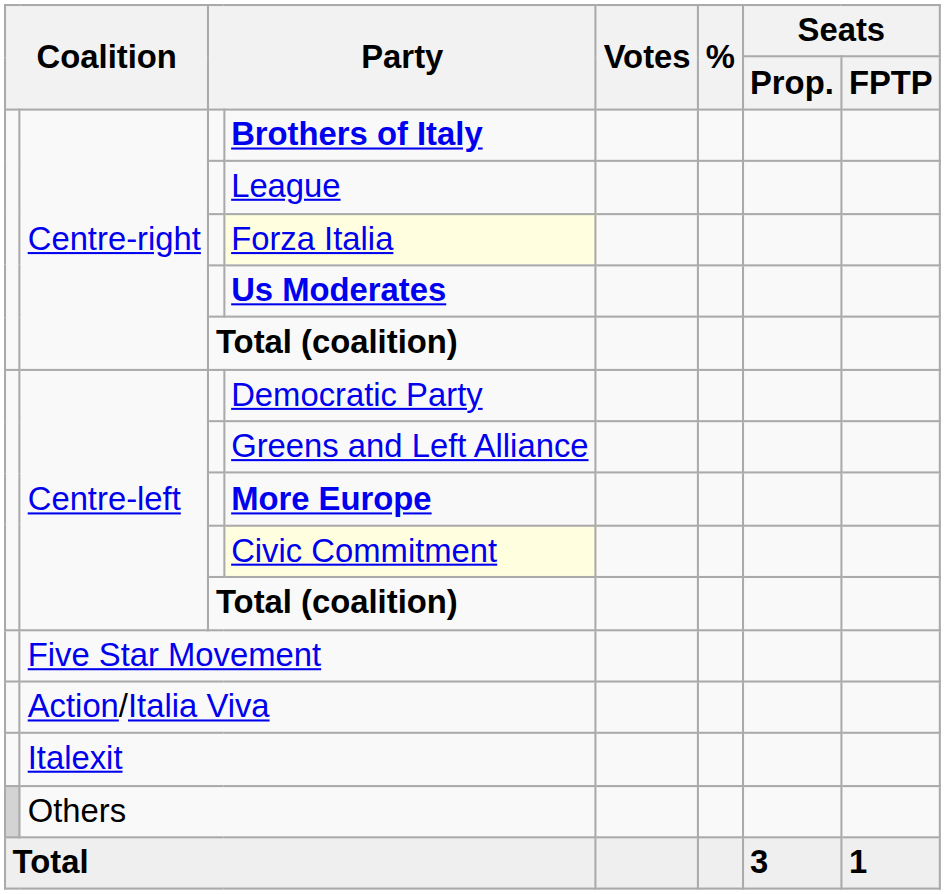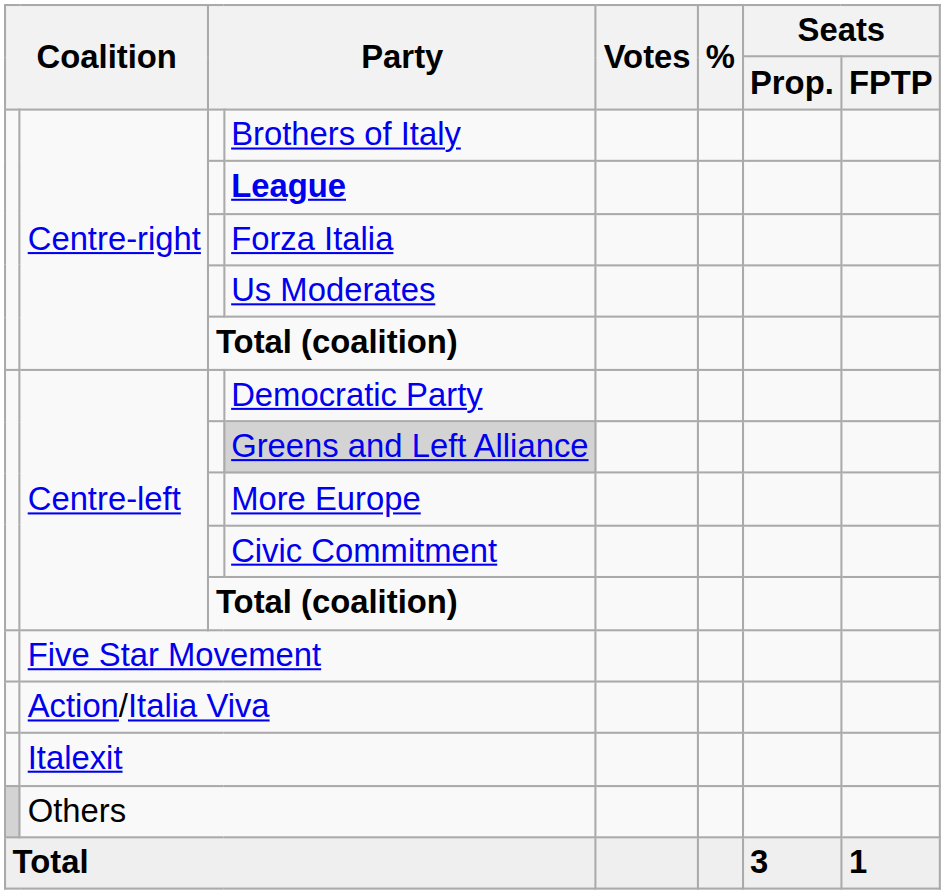(357, 134) bold -> (346, 134) normal
(286, 186) normal -> (289, 186) bold
(312, 238) lightyellow background -> (312, 238) no background
(339, 290) bold -> (333, 290) normal
(410, 446) no background -> (410, 446) lightgrey background
(331, 498) bold -> (326, 498) normal
(364, 550) lightyellow background -> (364, 550) no background
